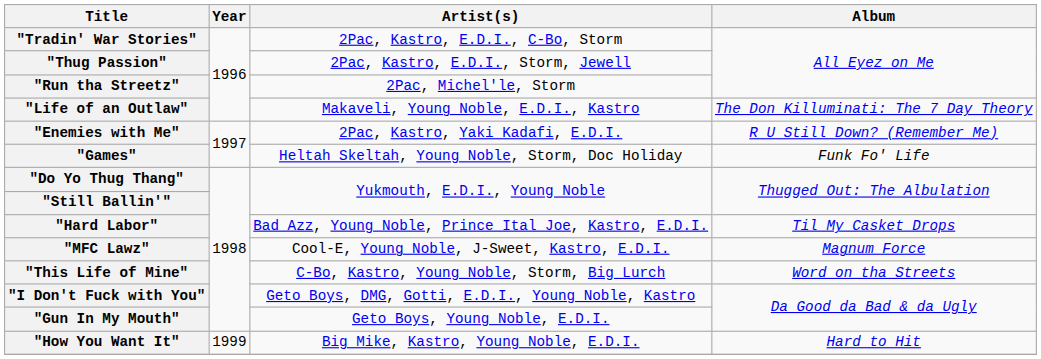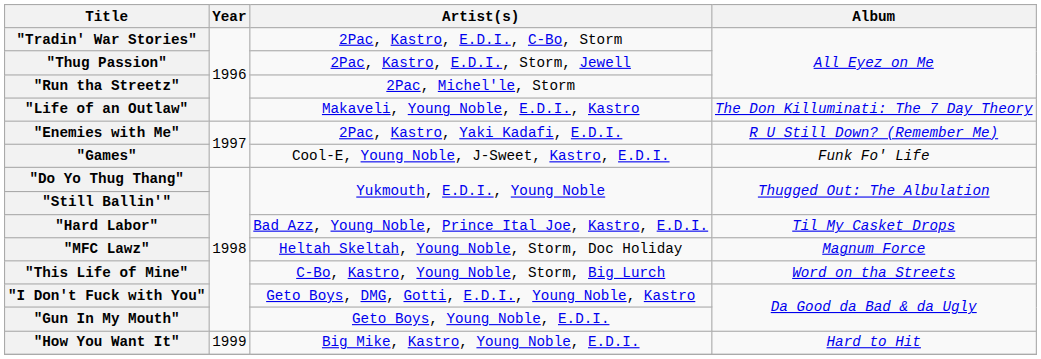(481, 156) Heltah Skeltah, Young Noble, Storm, Doc Holiday -> (481, 156) Cool-E, Young Noble, J-Sweet, Kastro, E.D.I.
(481, 249) Cool-E, Young Noble, J-Sweet, Kastro, E.D.I. -> (481, 249) Heltah Skeltah, Young Noble, Storm, Doc Holiday
